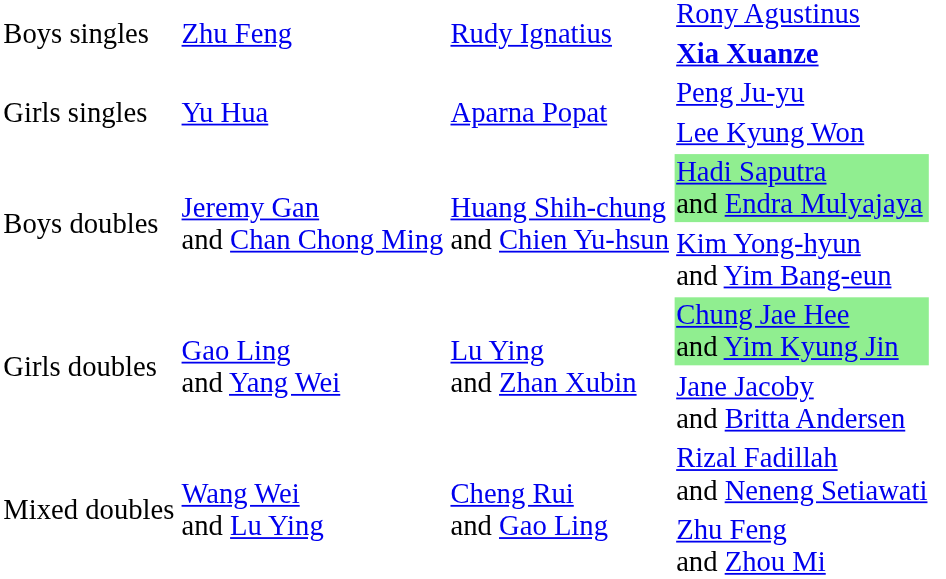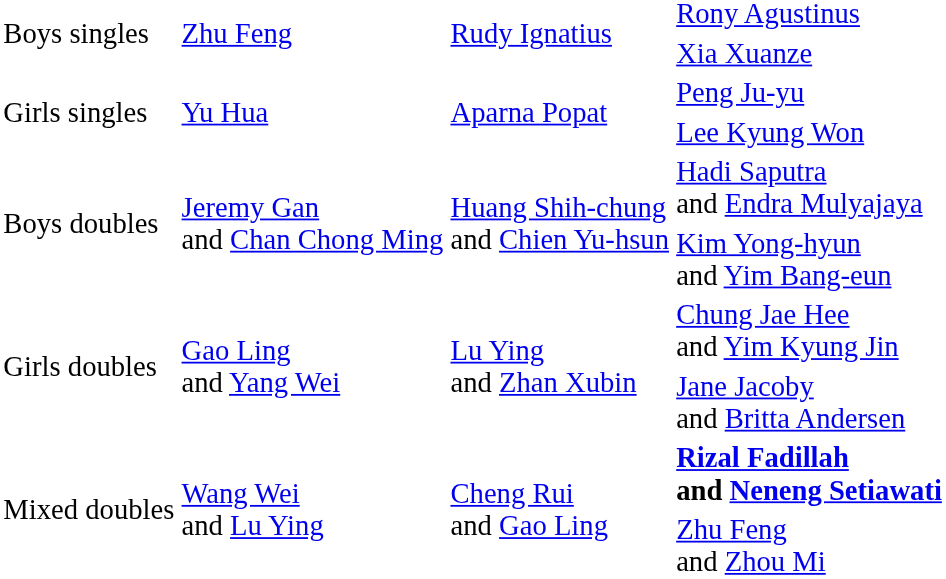(747, 53) bold -> (744, 53) normal
(799, 187) lightgreen background -> (799, 187) no background
(787, 330) lightgreen background -> (787, 330) no background
(802, 474) normal -> (809, 474) bold
